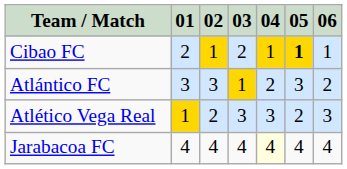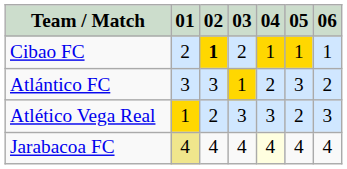(213, 51) normal -> (213, 51) bold
(299, 51) bold -> (299, 51) normal
(185, 147) no background -> (185, 147) khaki background
